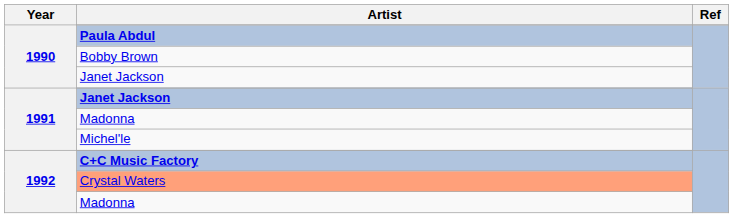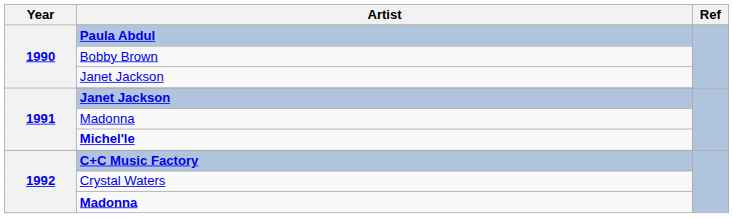(105, 139) normal -> (107, 139) bold
(123, 181) lightsalmon background -> (123, 181) no background
(107, 202) normal -> (109, 202) bold
